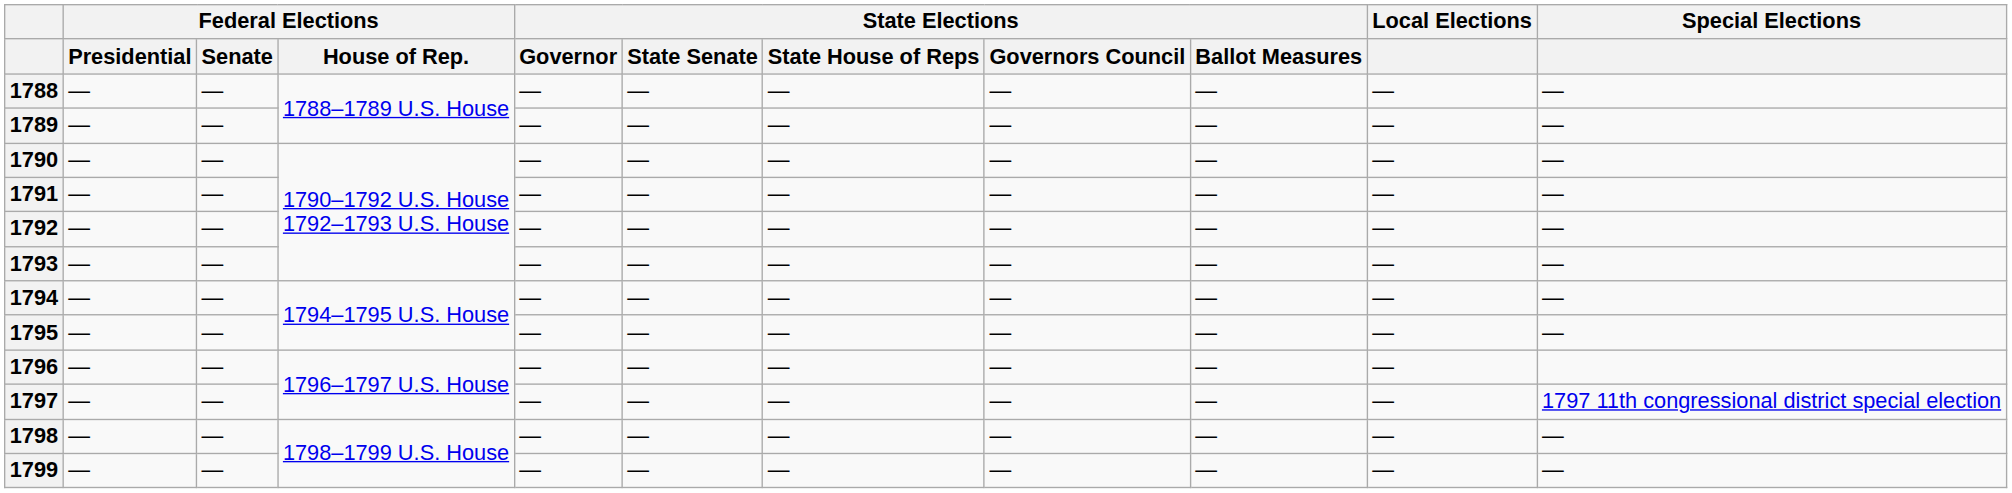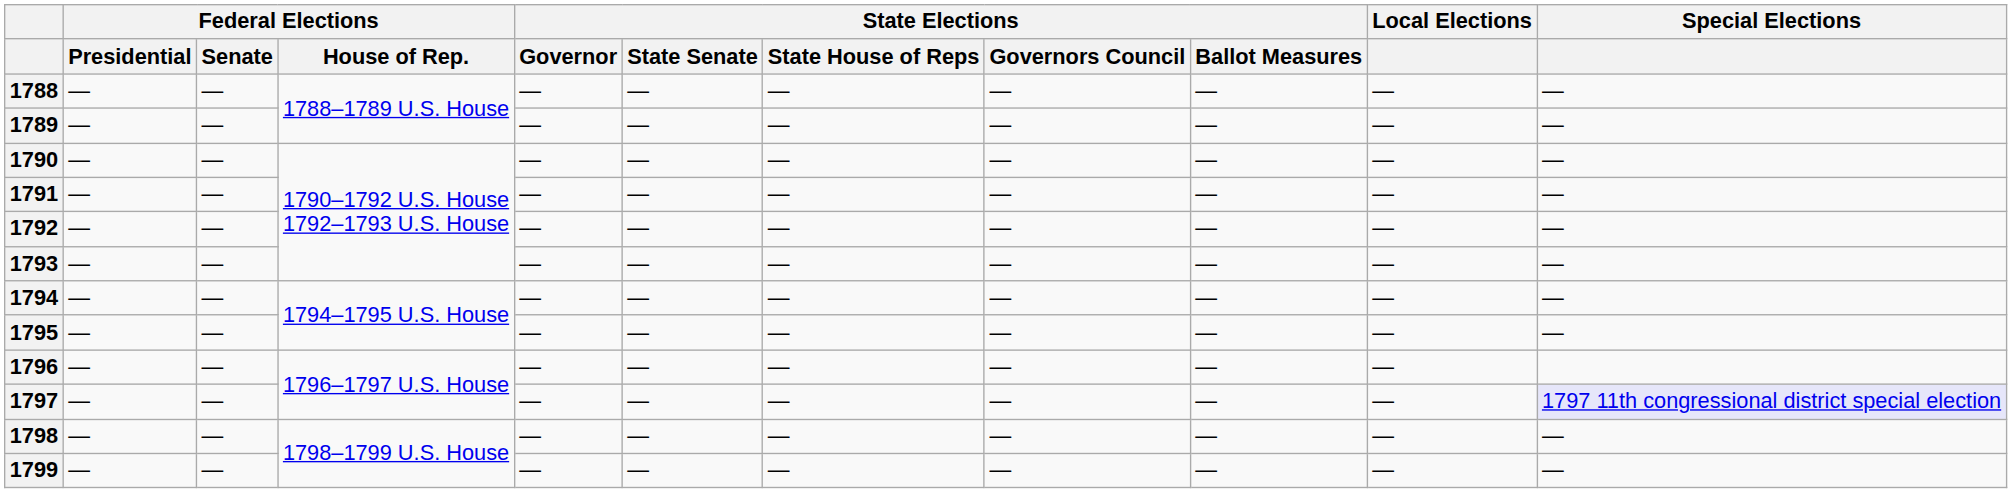(1772, 401) no background -> (1772, 401) lavender background
